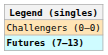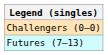(45, 42) bold -> (45, 42) normal
